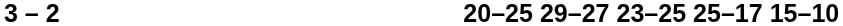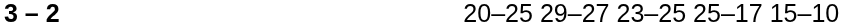(651, 13) bold -> (651, 13) normal
